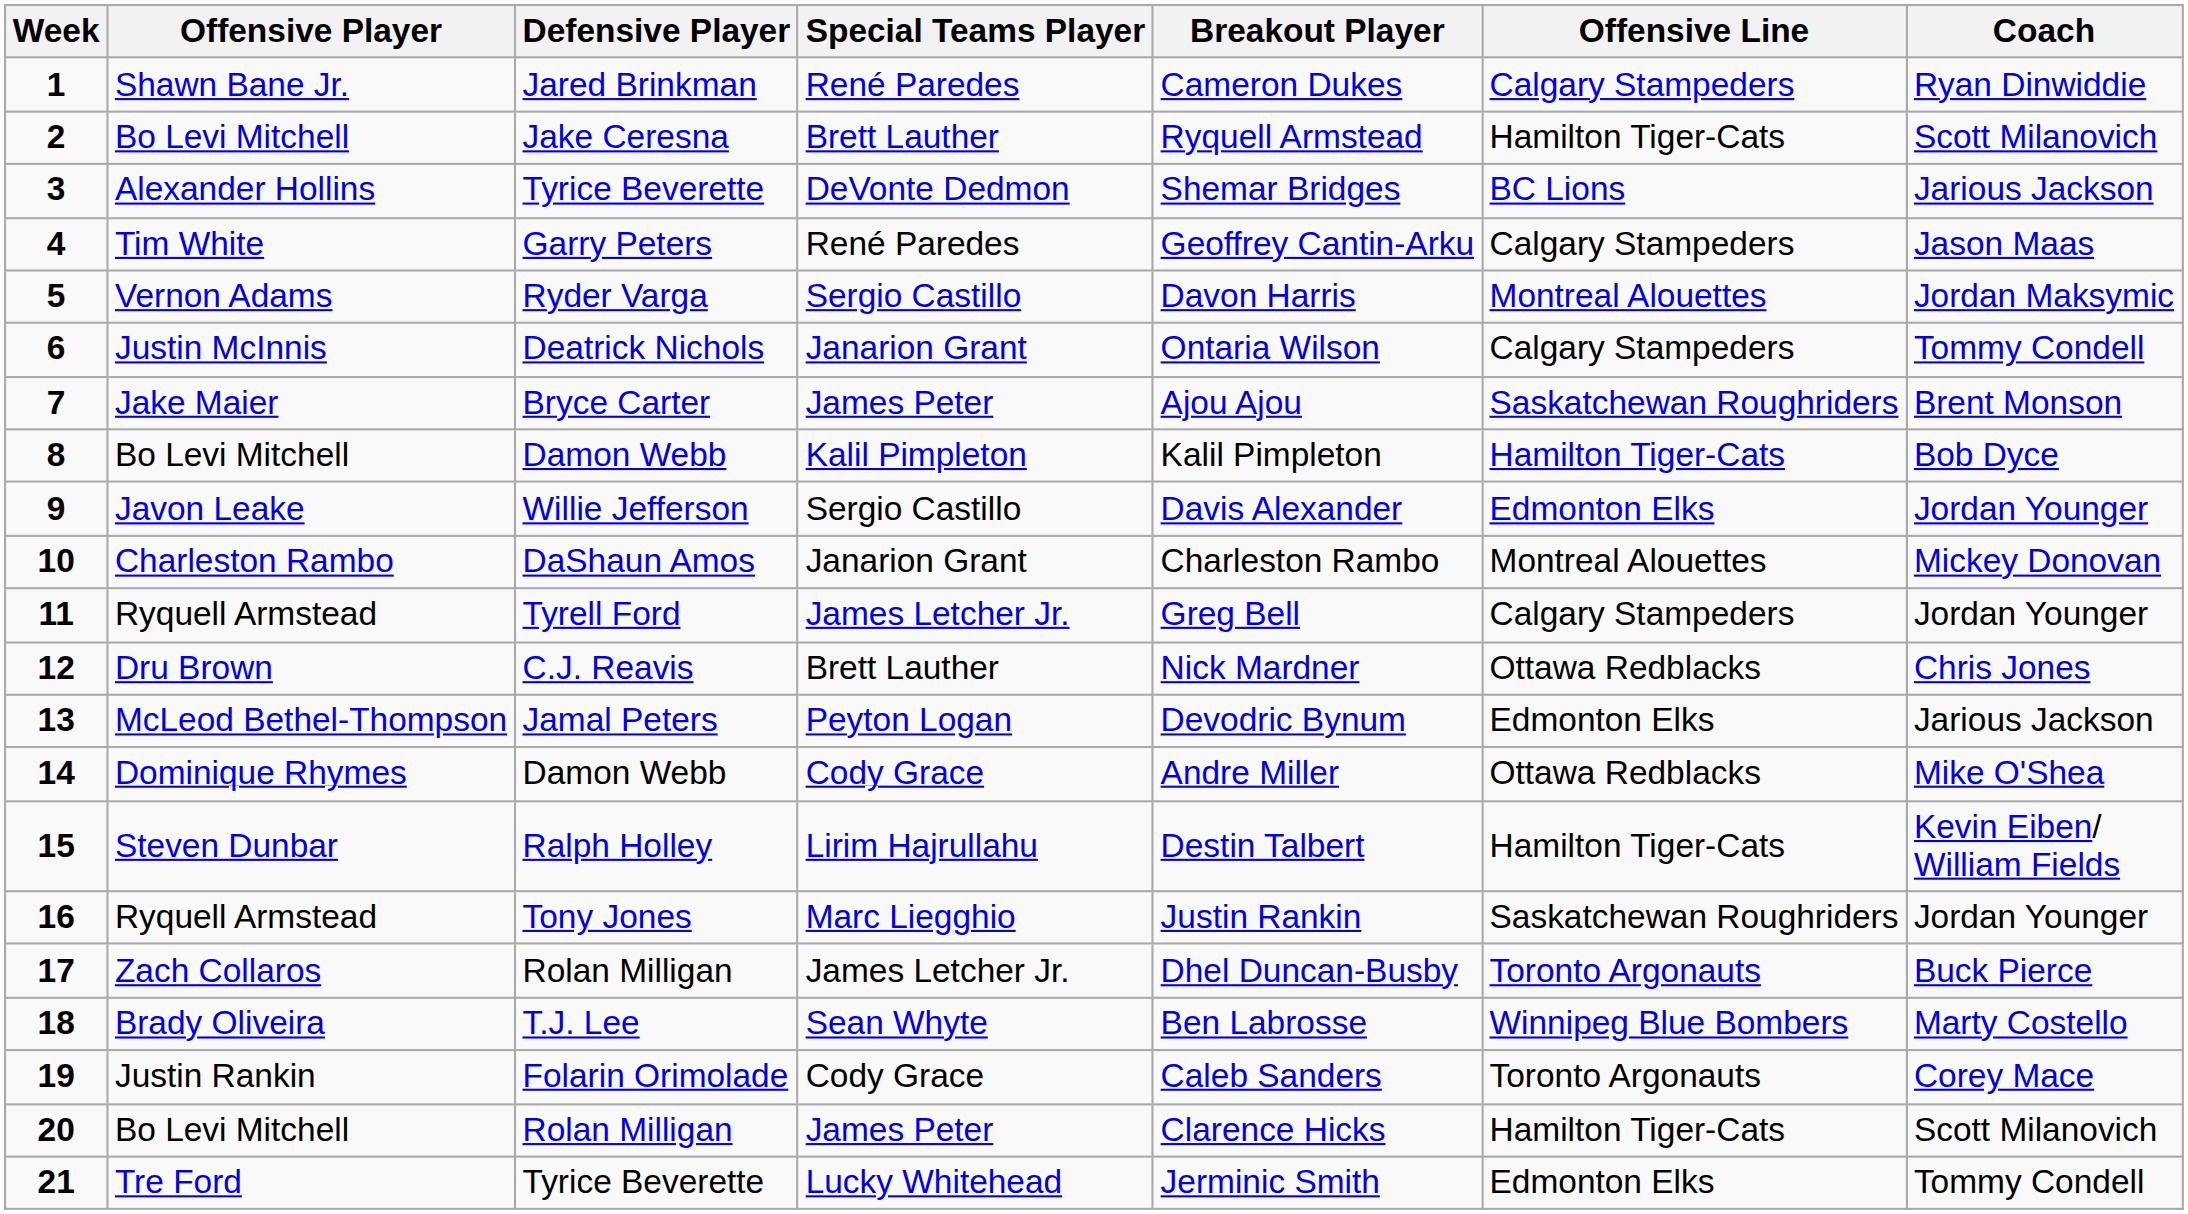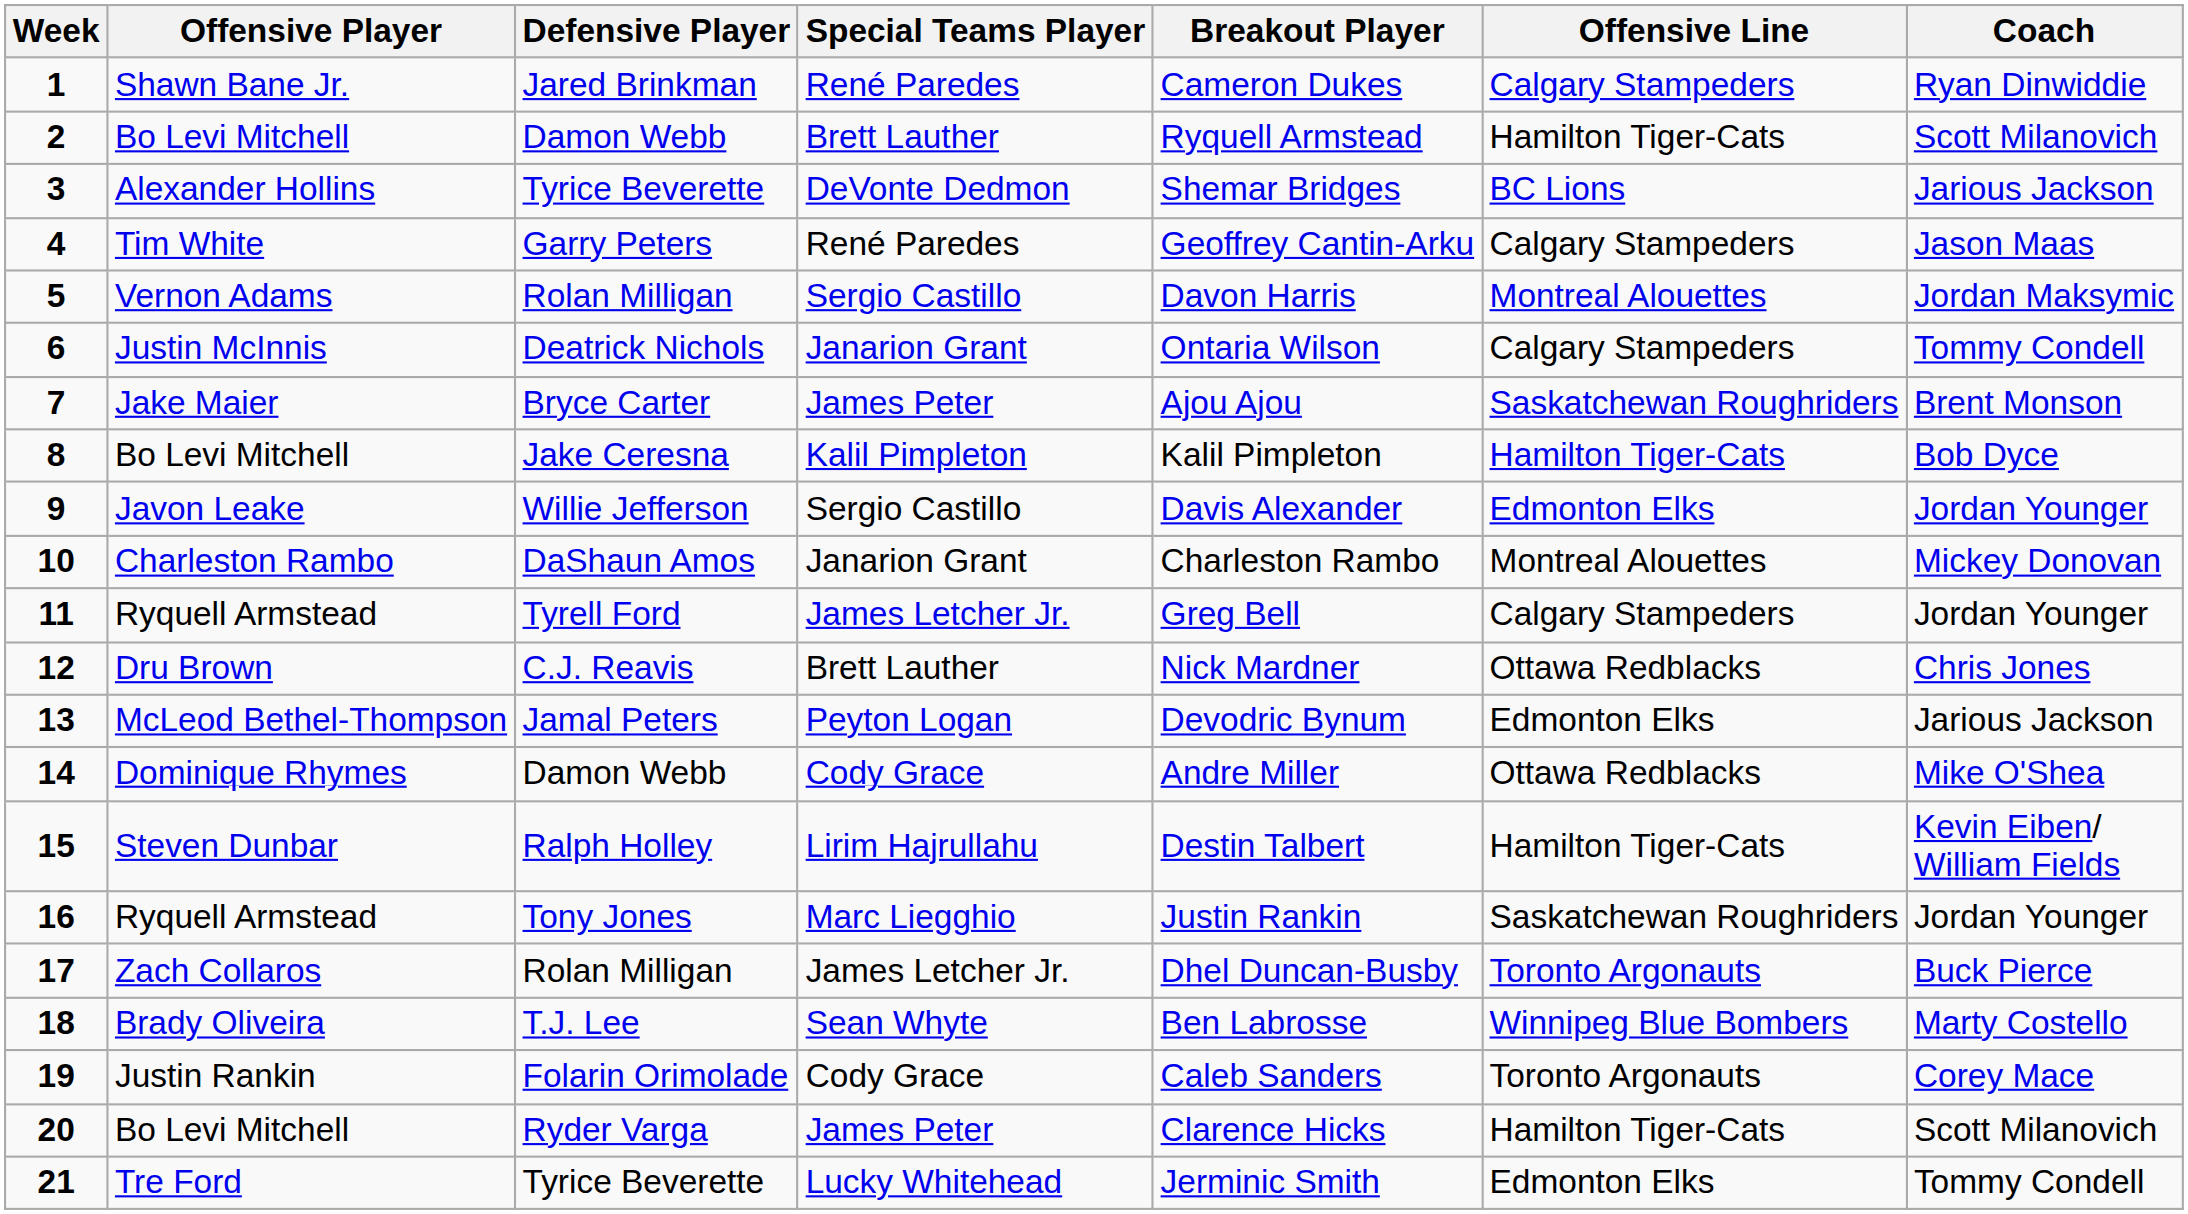(626, 137) Jake Ceresna -> (624, 137) Damon Webb
(615, 296) Ryder Varga -> (628, 296) Rolan Milligan
(624, 455) Damon Webb -> (626, 455) Jake Ceresna
(628, 1129) Rolan Milligan -> (615, 1129) Ryder Varga
